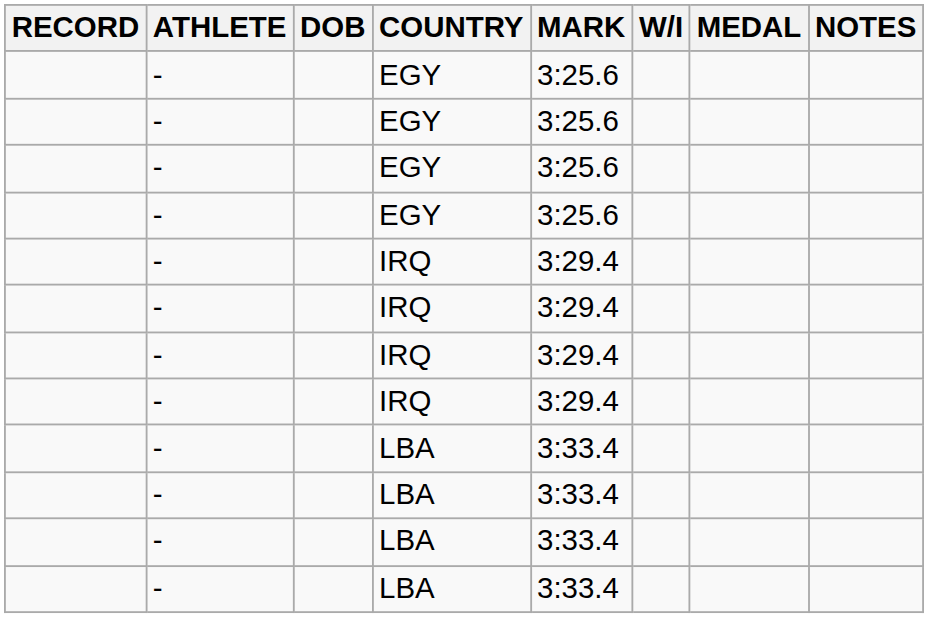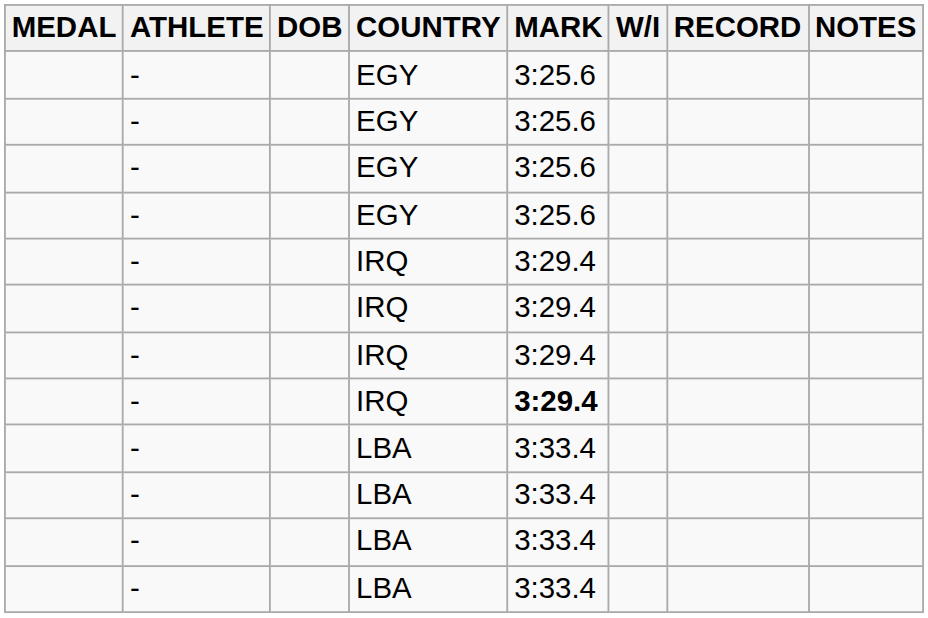columns swapped: (749, 27) <-> (76, 27)
(578, 401) normal -> (556, 401) bold
